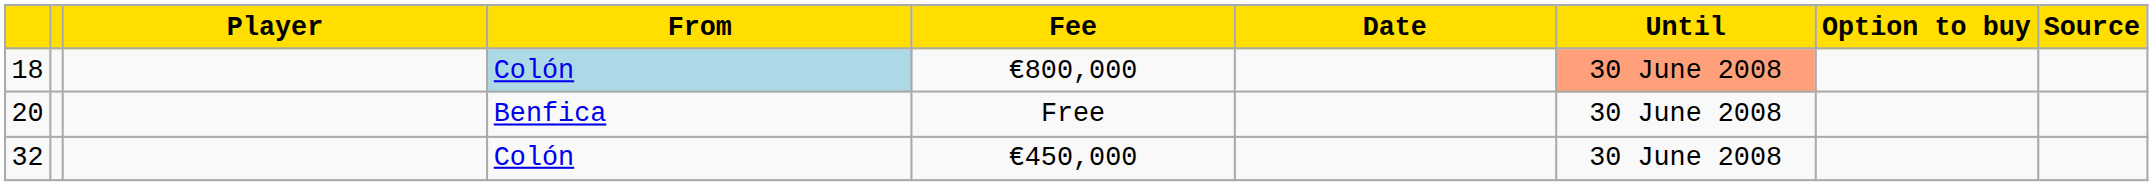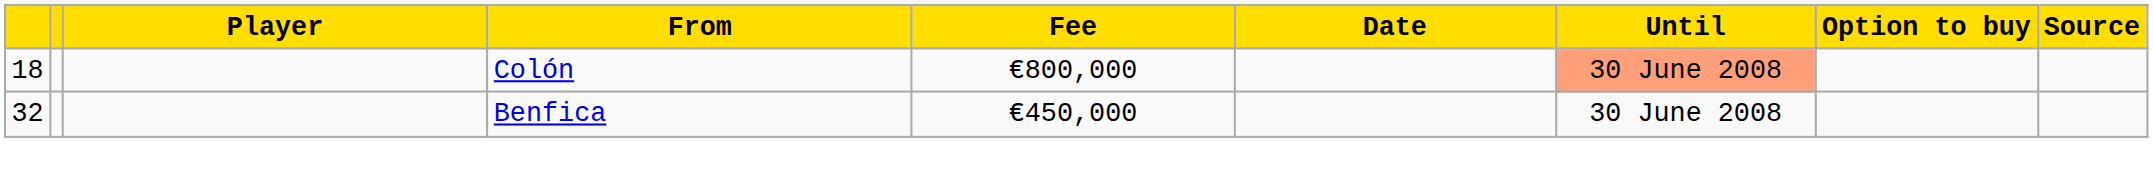(534, 70) lightblue background -> (534, 70) no background
- row: (27, 114)
(534, 158) Colón -> (550, 114) Benfica
